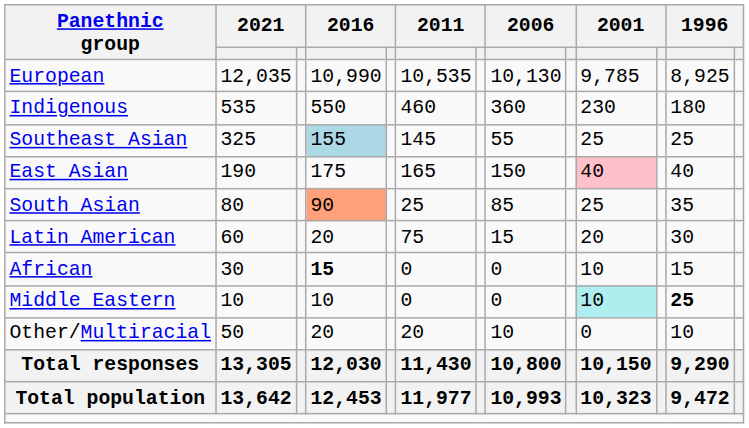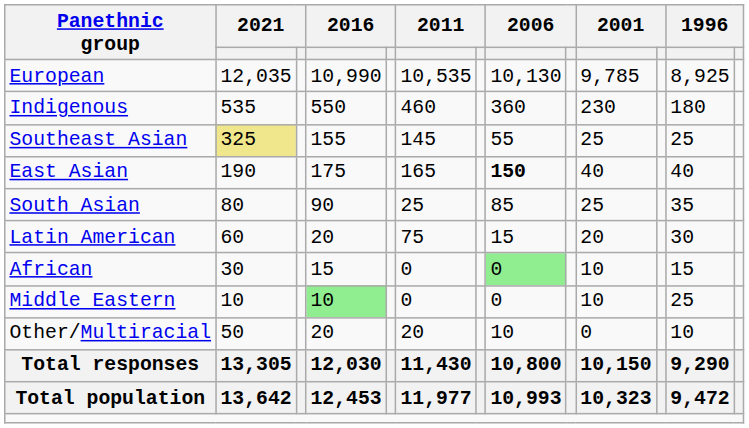(238, 140) no background -> (238, 140) khaki background
(328, 140) lightblue background -> (328, 140) no background
(508, 172) normal -> (508, 172) bold
(592, 172) pink background -> (592, 172) no background
(322, 205) lightsalmon background -> (322, 205) no background
(322, 269) bold -> (322, 269) normal
(496, 269) no background -> (496, 269) lightgreen background
(322, 301) no background -> (322, 301) lightgreen background
(592, 301) paleturquoise background -> (592, 301) no background
(682, 301) bold -> (682, 301) normal
